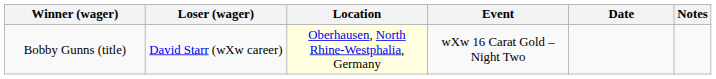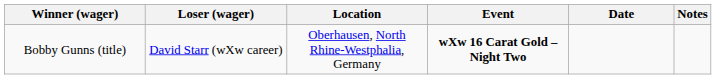(357, 49) lightyellow background -> (357, 49) no background
(498, 49) normal -> (498, 49) bold
